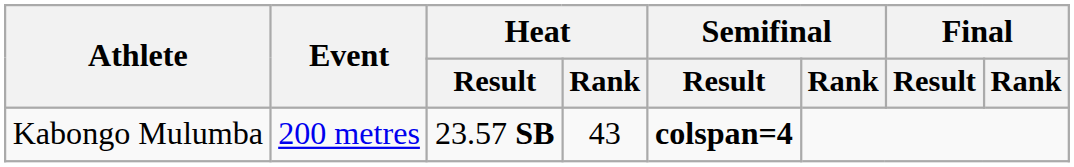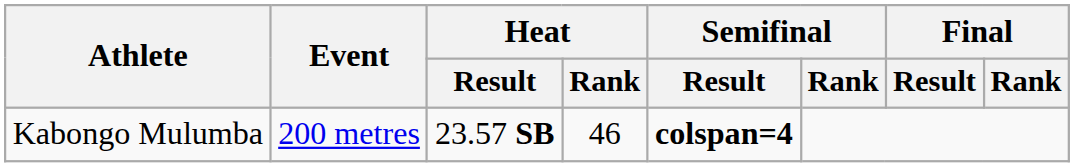(605, 134) 43 -> (605, 134) 46
